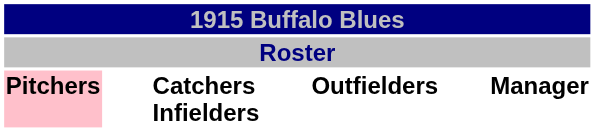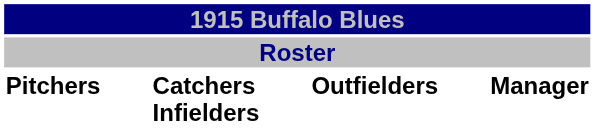(53, 86) pink background -> (53, 86) no background
